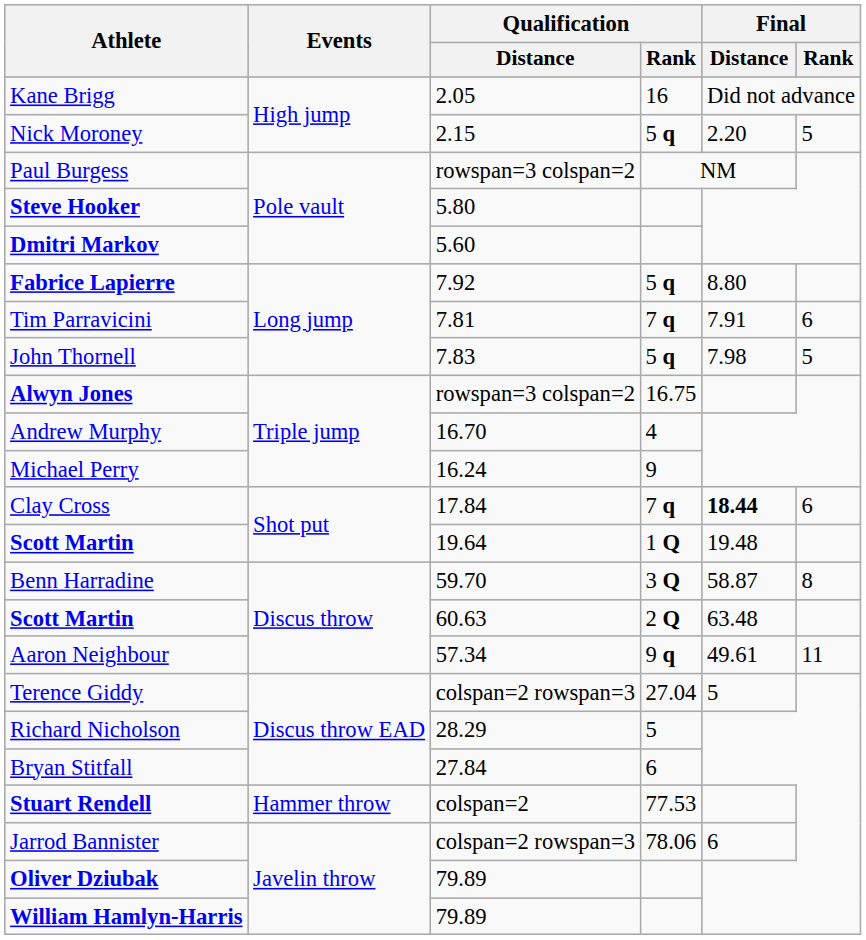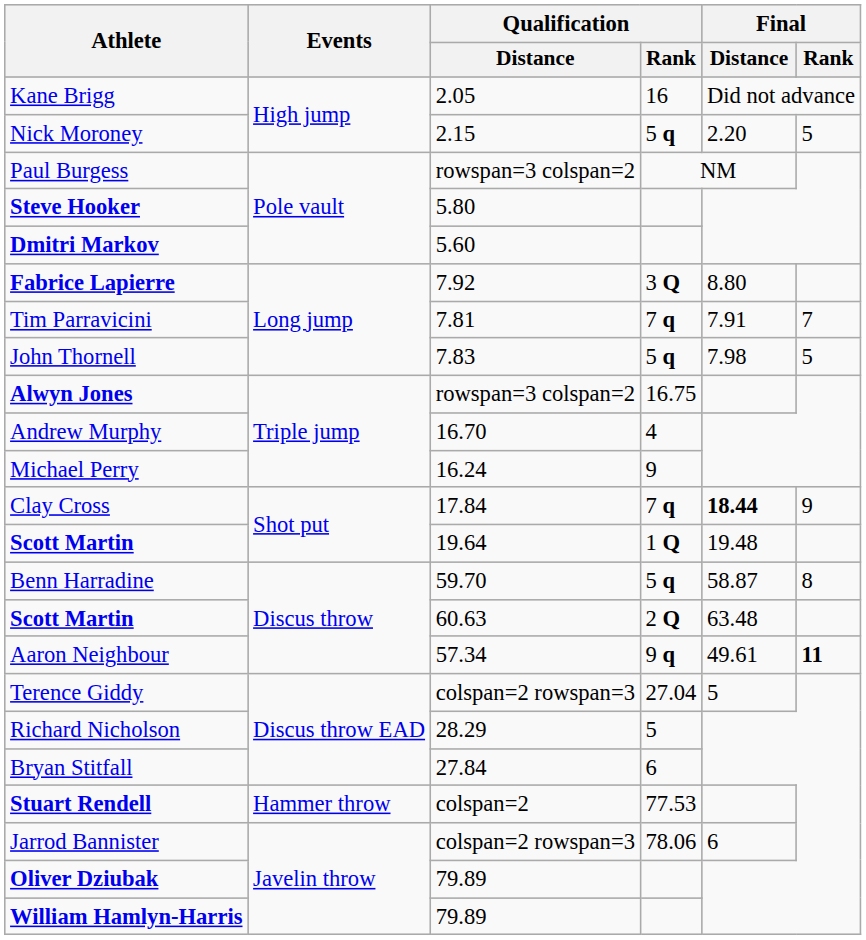(660, 282) 5 q -> (663, 282) 3 Q
(807, 319) 6 -> (807, 319) 7
(807, 506) 6 -> (807, 506) 9
(663, 580) 3 Q -> (660, 580) 5 q
(812, 655) normal -> (812, 655) bold
